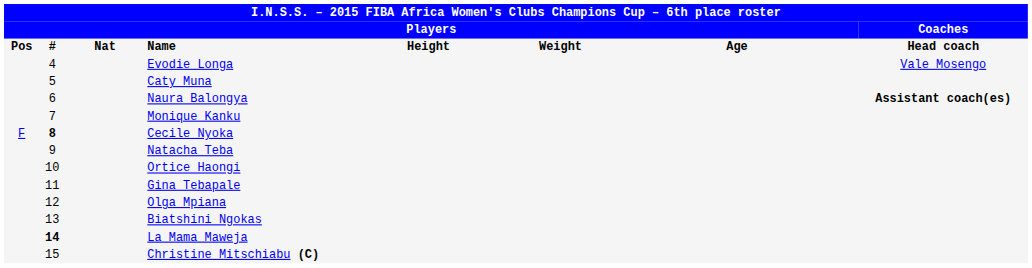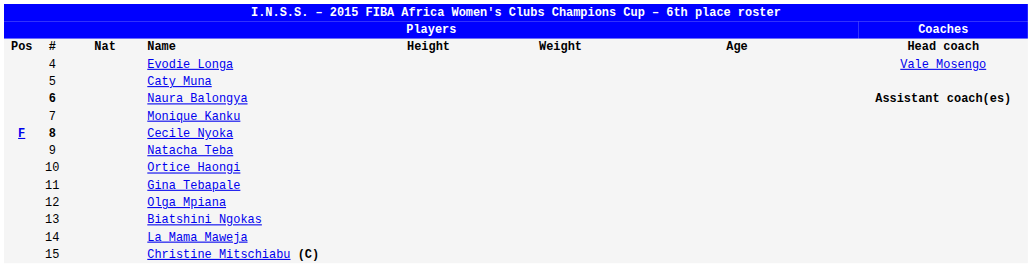(52, 99) normal -> (52, 99) bold
(22, 134) normal -> (22, 134) bold
(52, 237) bold -> (52, 237) normal
